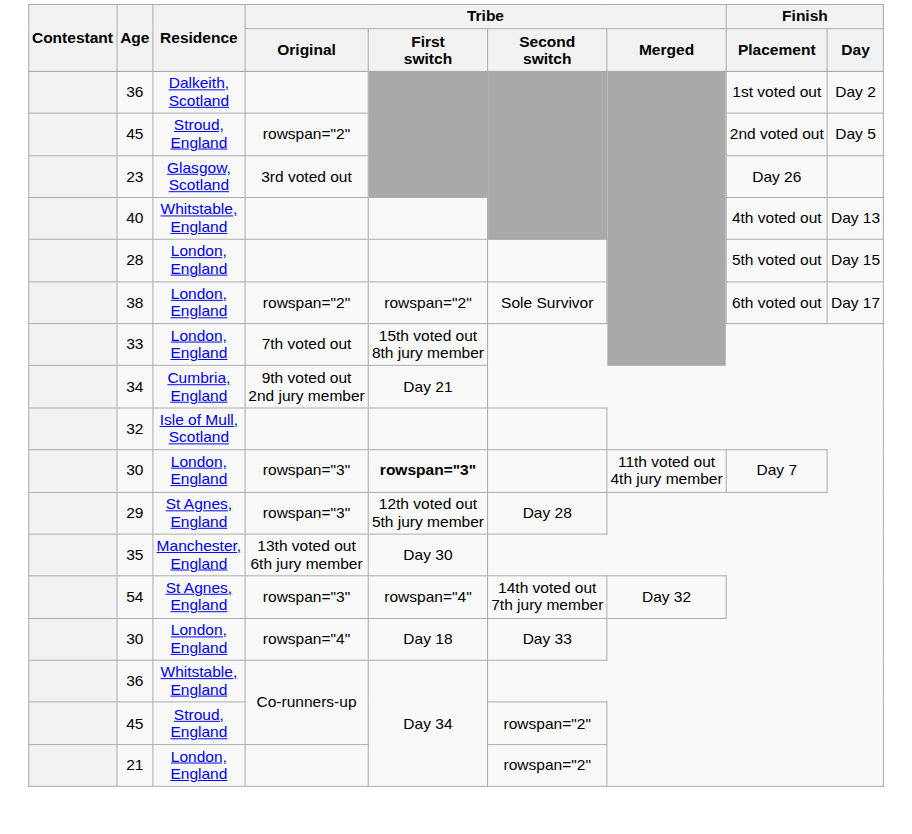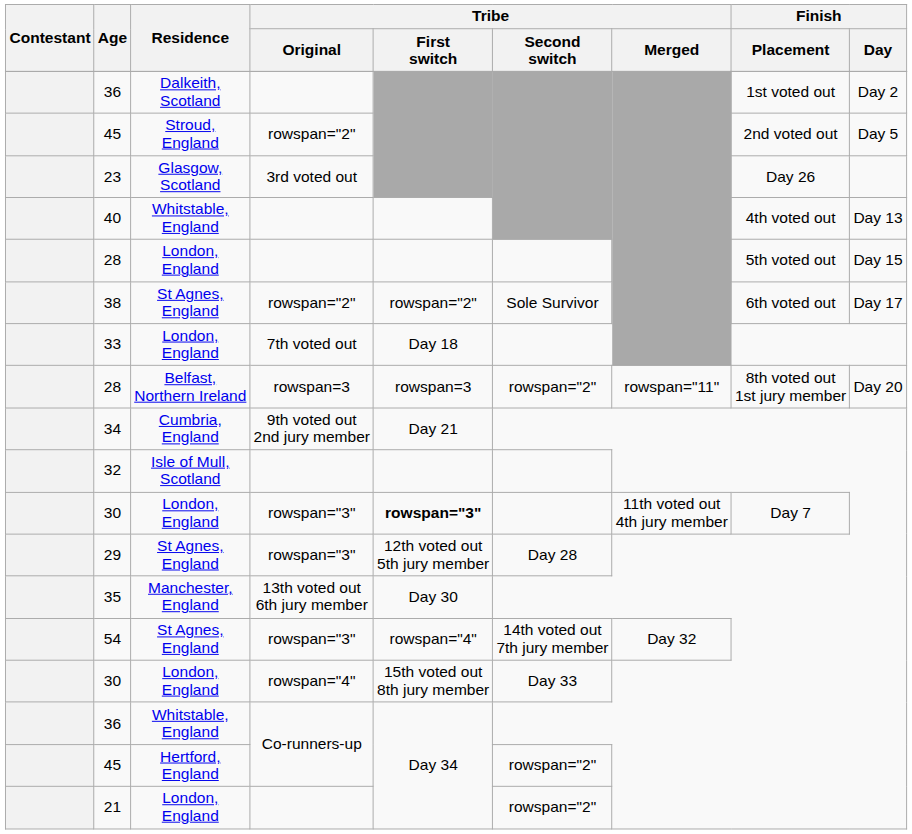(199, 302) London, England -> (190, 302) St Agnes, England
(428, 344) 15th voted out 8th jury member -> (433, 344) Day 18
+ row: (112, 386)
(428, 639) Day 18 -> (433, 681) 15th voted out 8th jury member
(199, 723) Stroud, England -> (190, 765) Hertford, England
